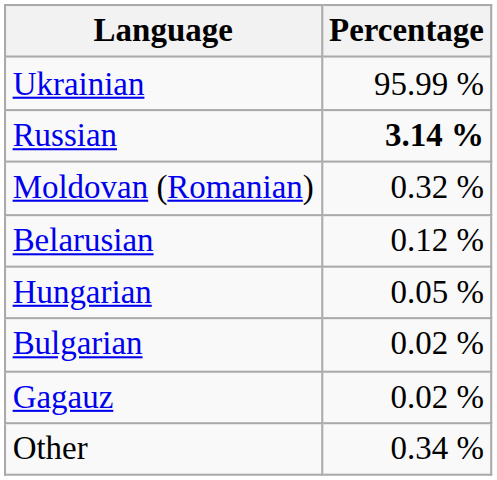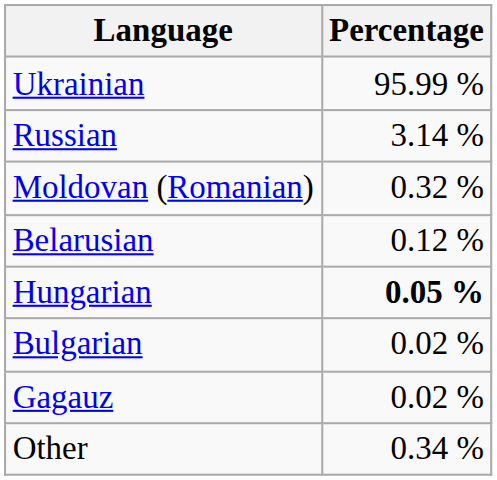(435, 135) bold -> (437, 135) normal
(437, 291) normal -> (435, 291) bold
